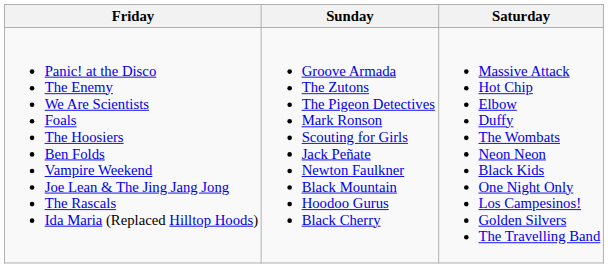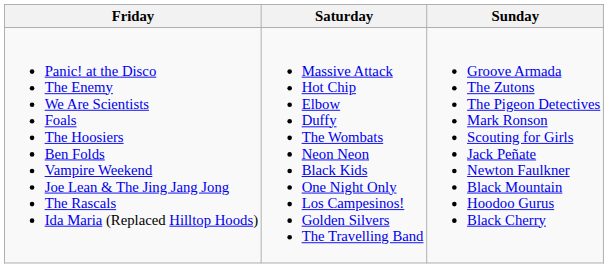columns swapped: (521, 16) <-> (350, 16)
